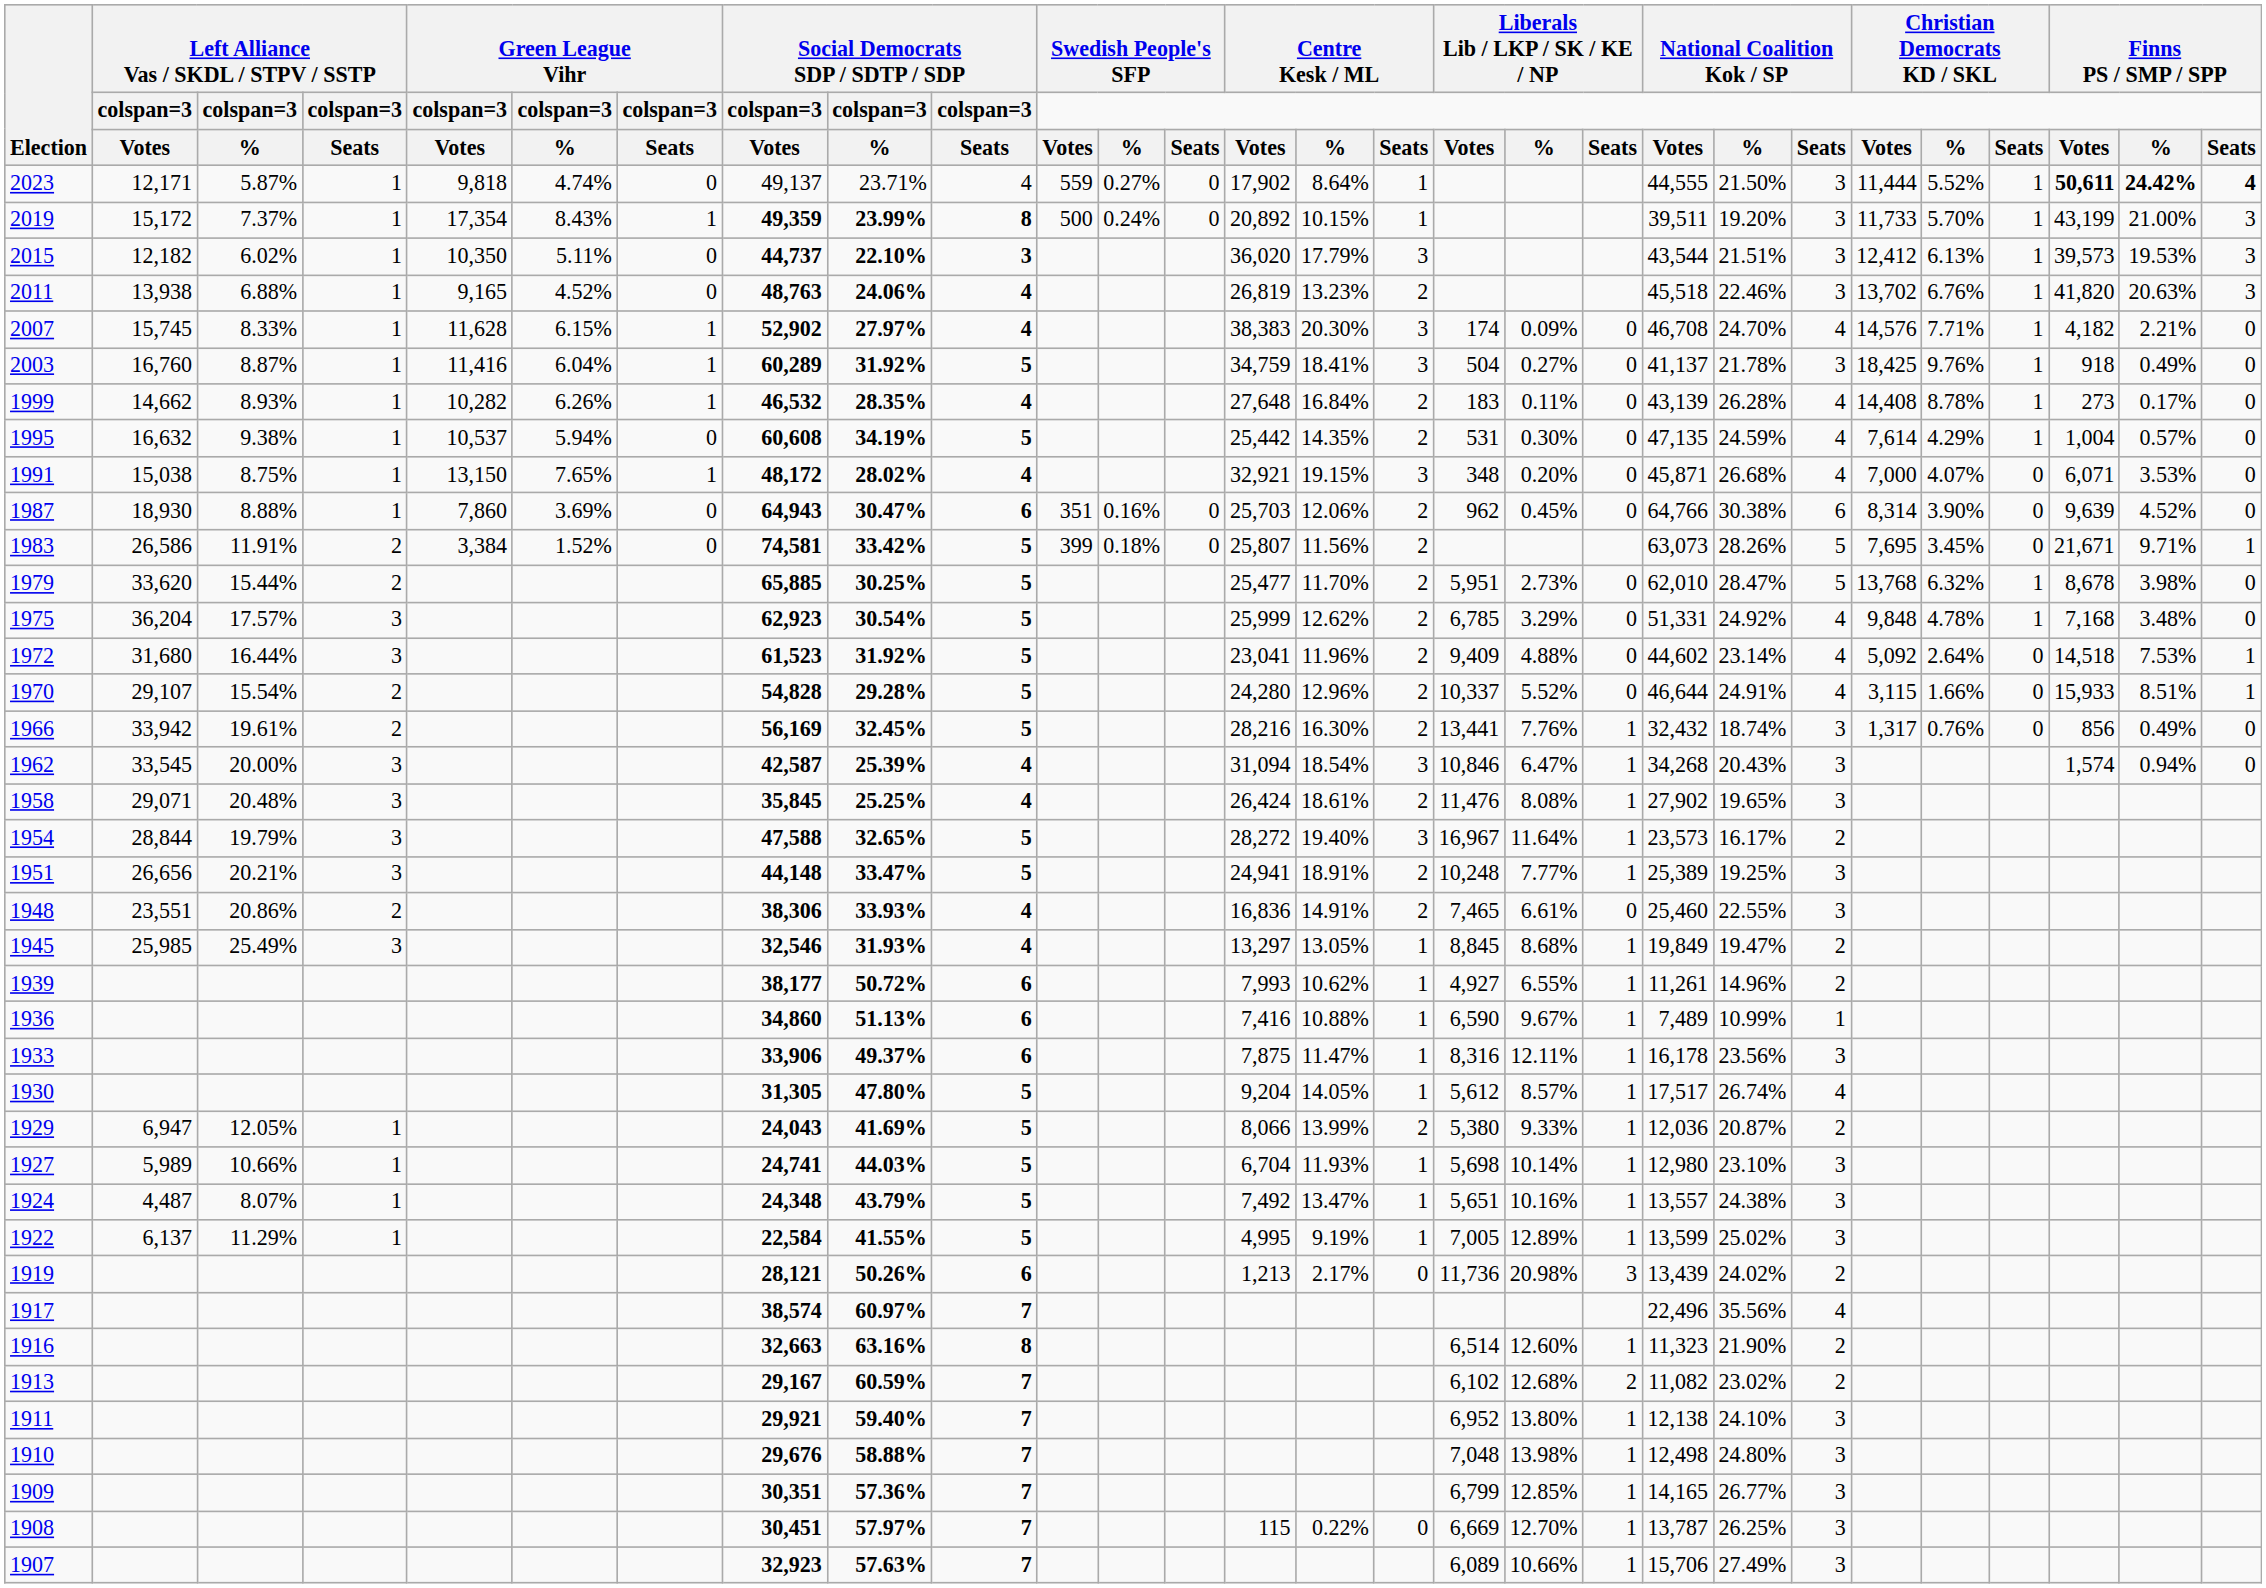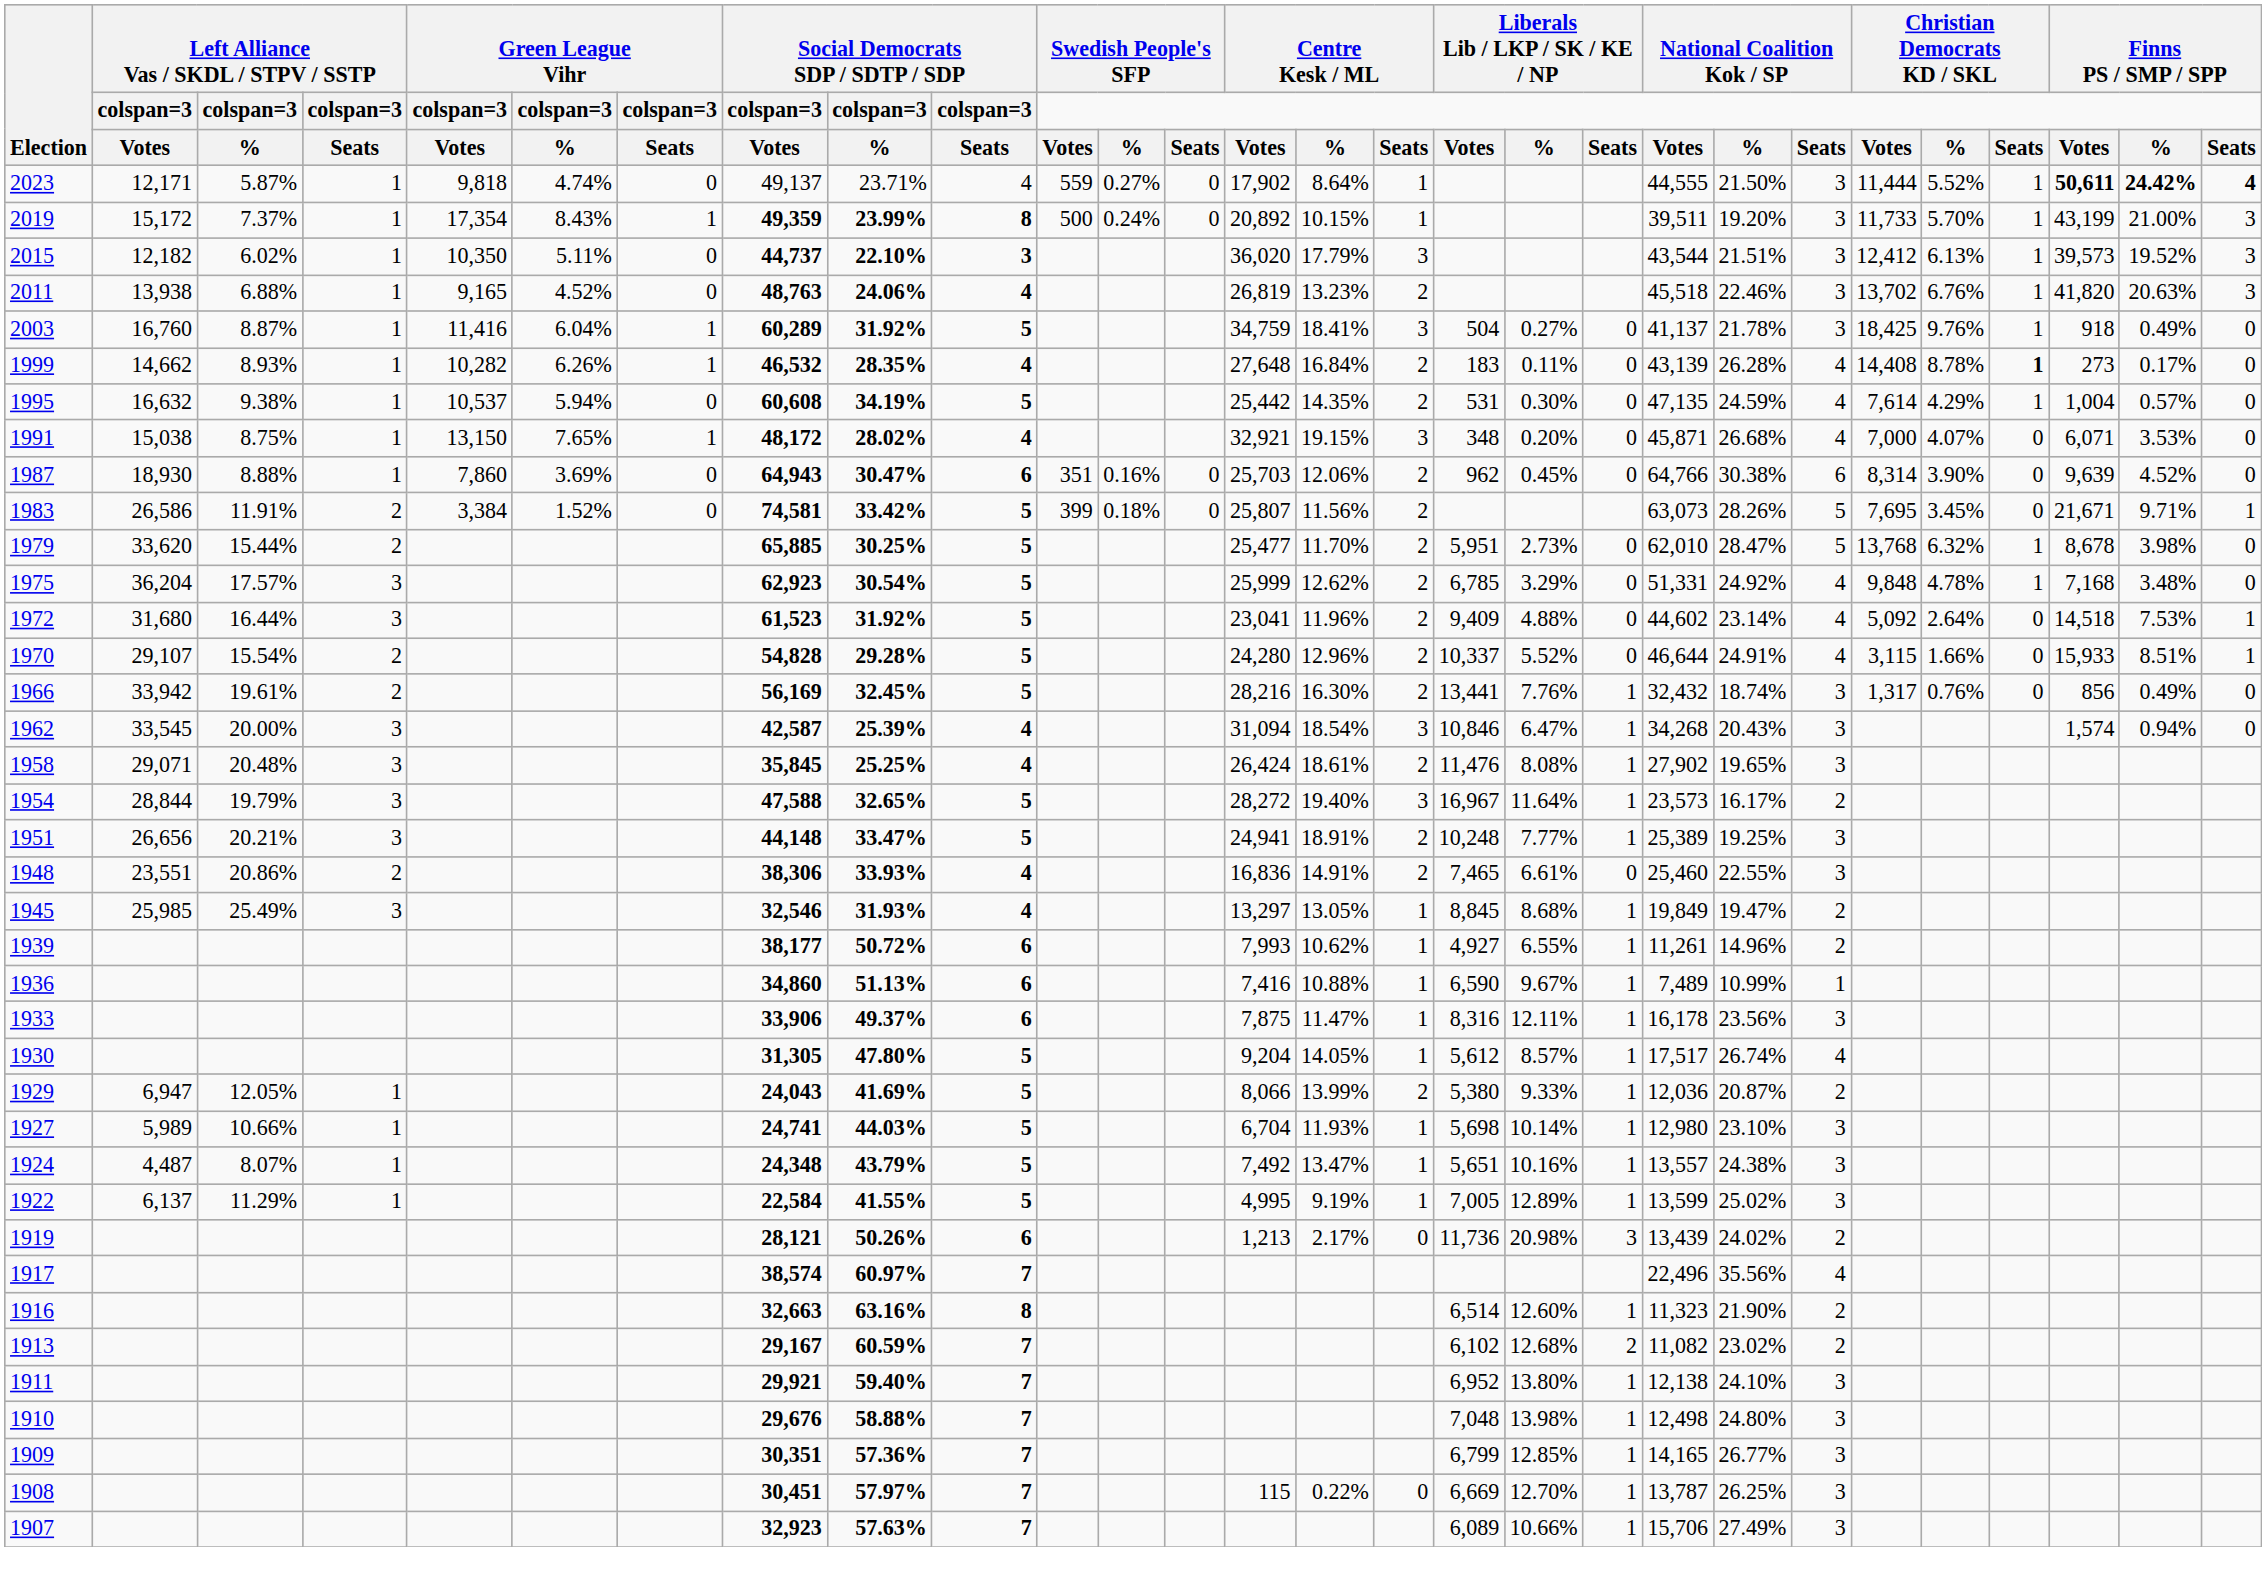(2163, 255) 19.53% -> (2163, 255) 19.52%
- row: (32, 328)
(2038, 401) normal -> (2038, 364) bold
